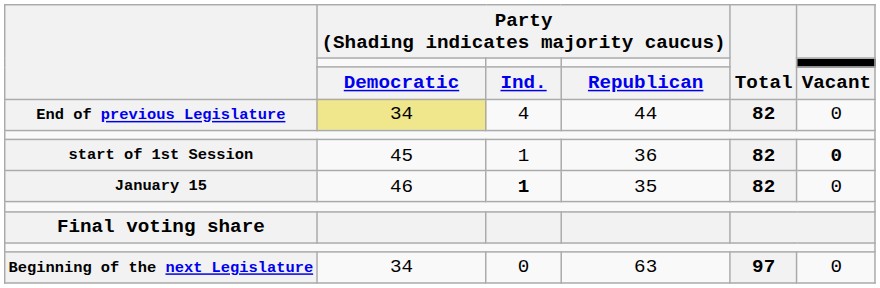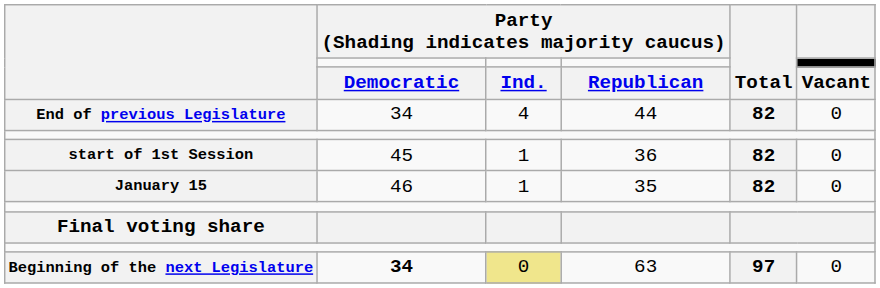(401, 114) khaki background -> (401, 114) no background
(836, 155) bold -> (836, 155) normal
(524, 186) bold -> (524, 186) normal
(401, 267) normal -> (401, 267) bold
(524, 267) no background -> (524, 267) khaki background
